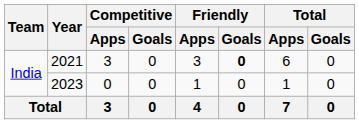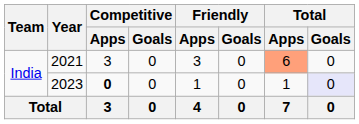(242, 61) bold -> (242, 61) normal
(286, 61) no background -> (286, 61) lightsalmon background
(108, 84) normal -> (108, 84) bold
(331, 84) no background -> (331, 84) lavender background
